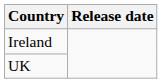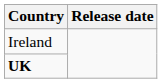(19, 66) normal -> (20, 66) bold
